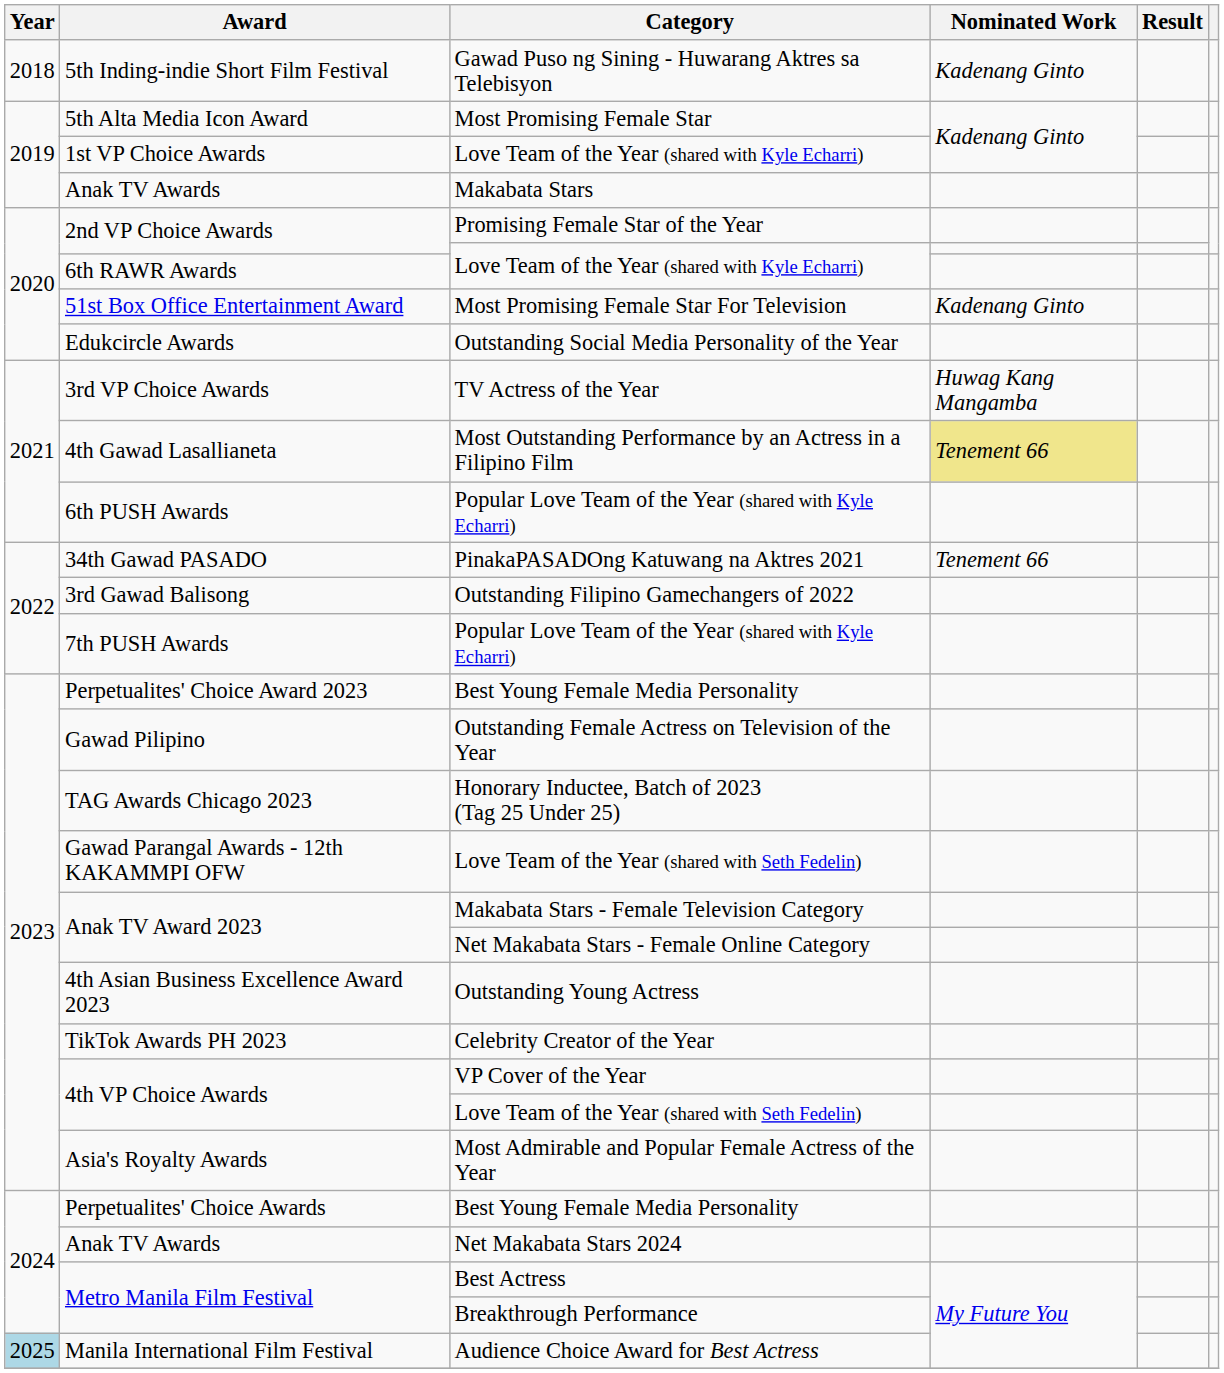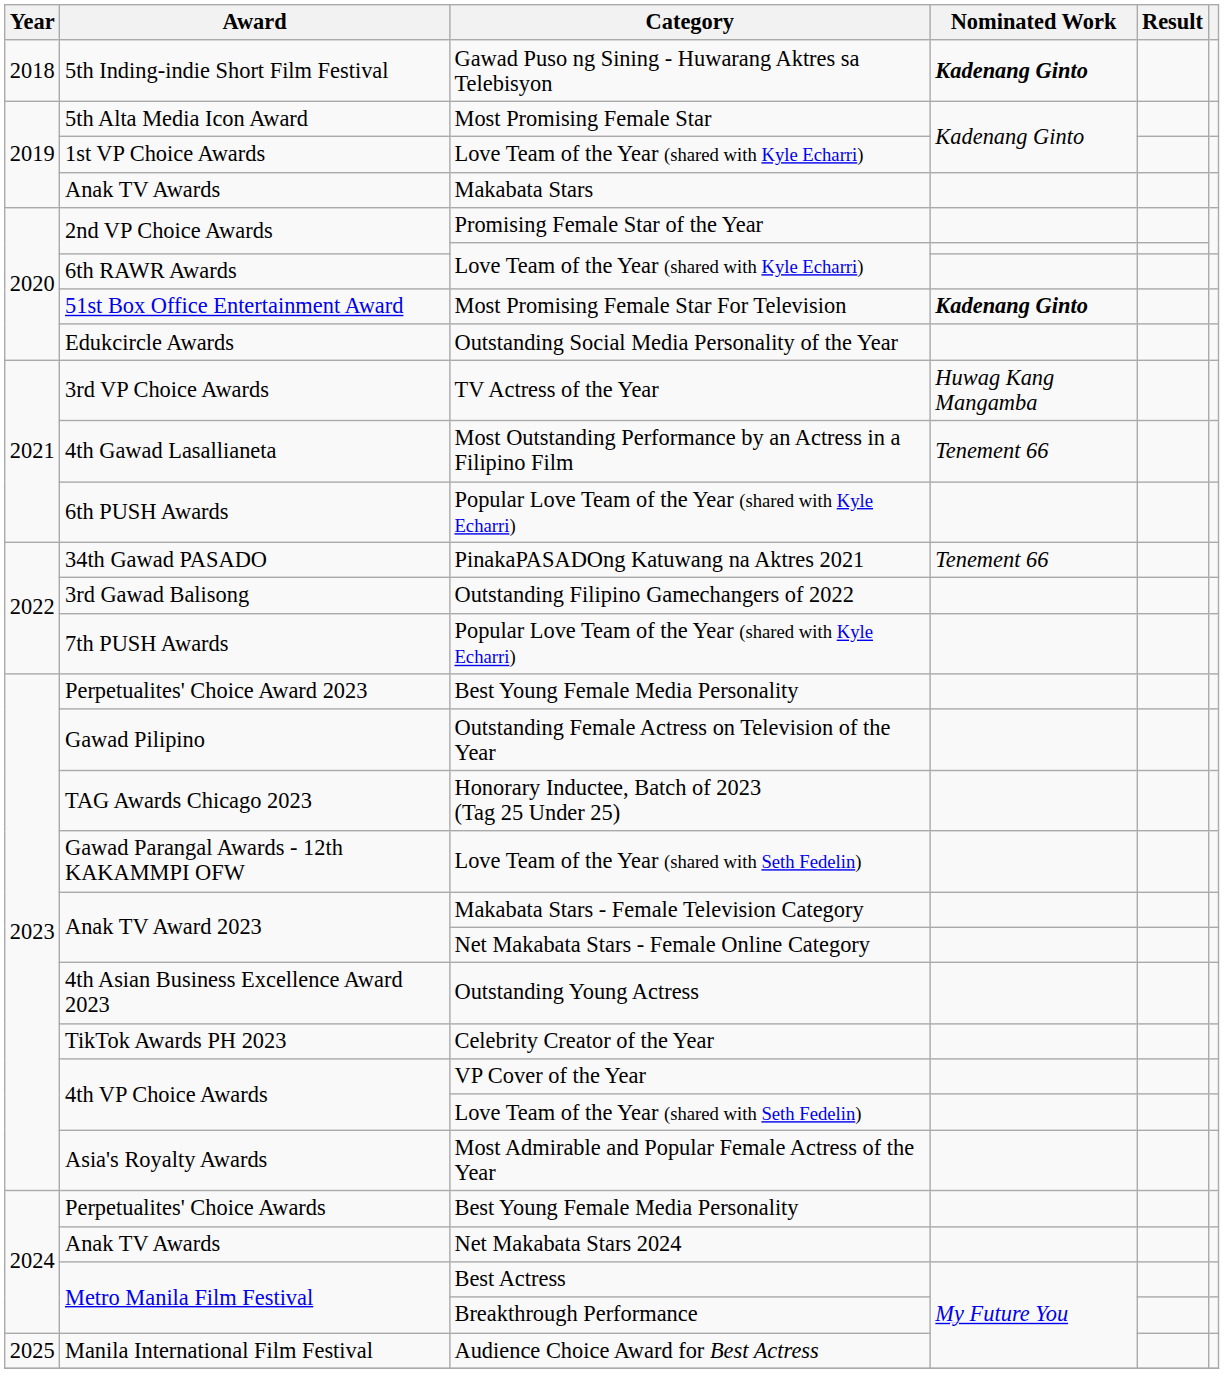(1010, 70) normal -> (1012, 70) bold
(1010, 306) normal -> (1012, 306) bold
(992, 450) khaki background -> (992, 450) no background
(32, 1350) lightblue background -> (32, 1350) no background
